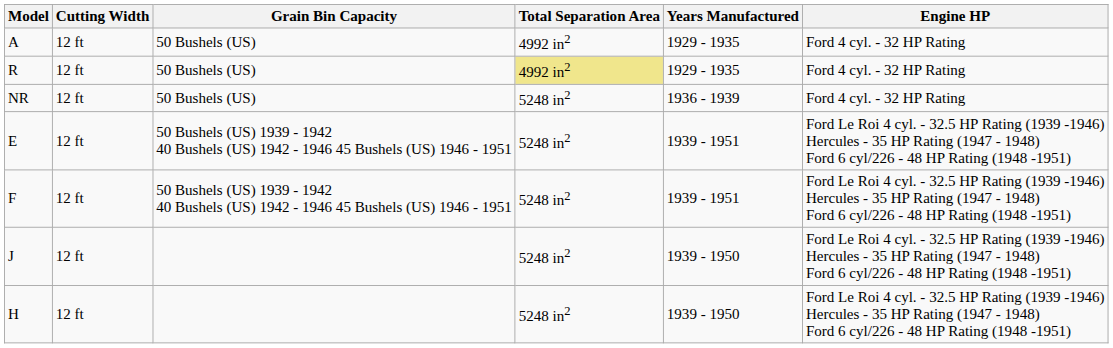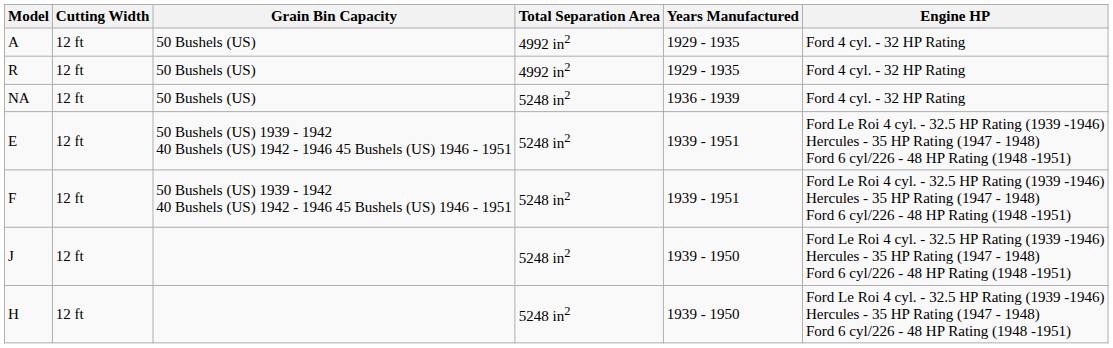(545, 70) khaki background -> (545, 70) no background
+ row: (19, 98)
- row: (18, 98)
